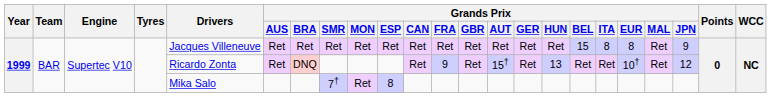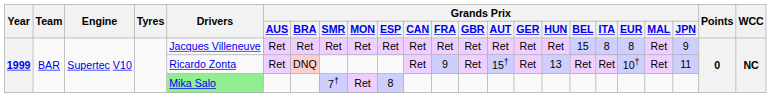(686, 65) 12 -> (686, 65) 11
(193, 84) no background -> (193, 84) lightgreen background
